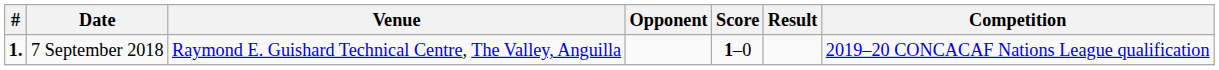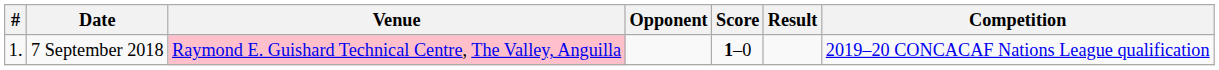(16, 49) bold -> (16, 49) normal
(397, 49) no background -> (397, 49) pink background
